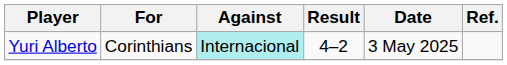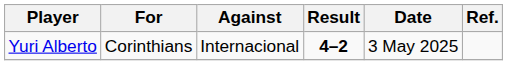(250, 45) paleturquoise background -> (250, 45) no background
(334, 45) normal -> (334, 45) bold
